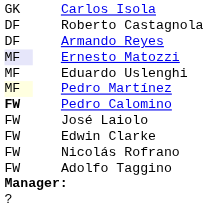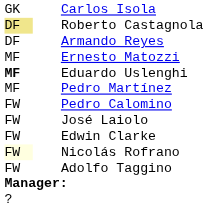(12, 26) no background -> (12, 26) khaki background
(12, 57) lavender background -> (12, 57) no background
(12, 73) normal -> (12, 73) bold
(12, 89) lightyellow background -> (12, 89) no background
(12, 105) bold -> (12, 105) normal
(12, 152) no background -> (12, 152) lightyellow background
